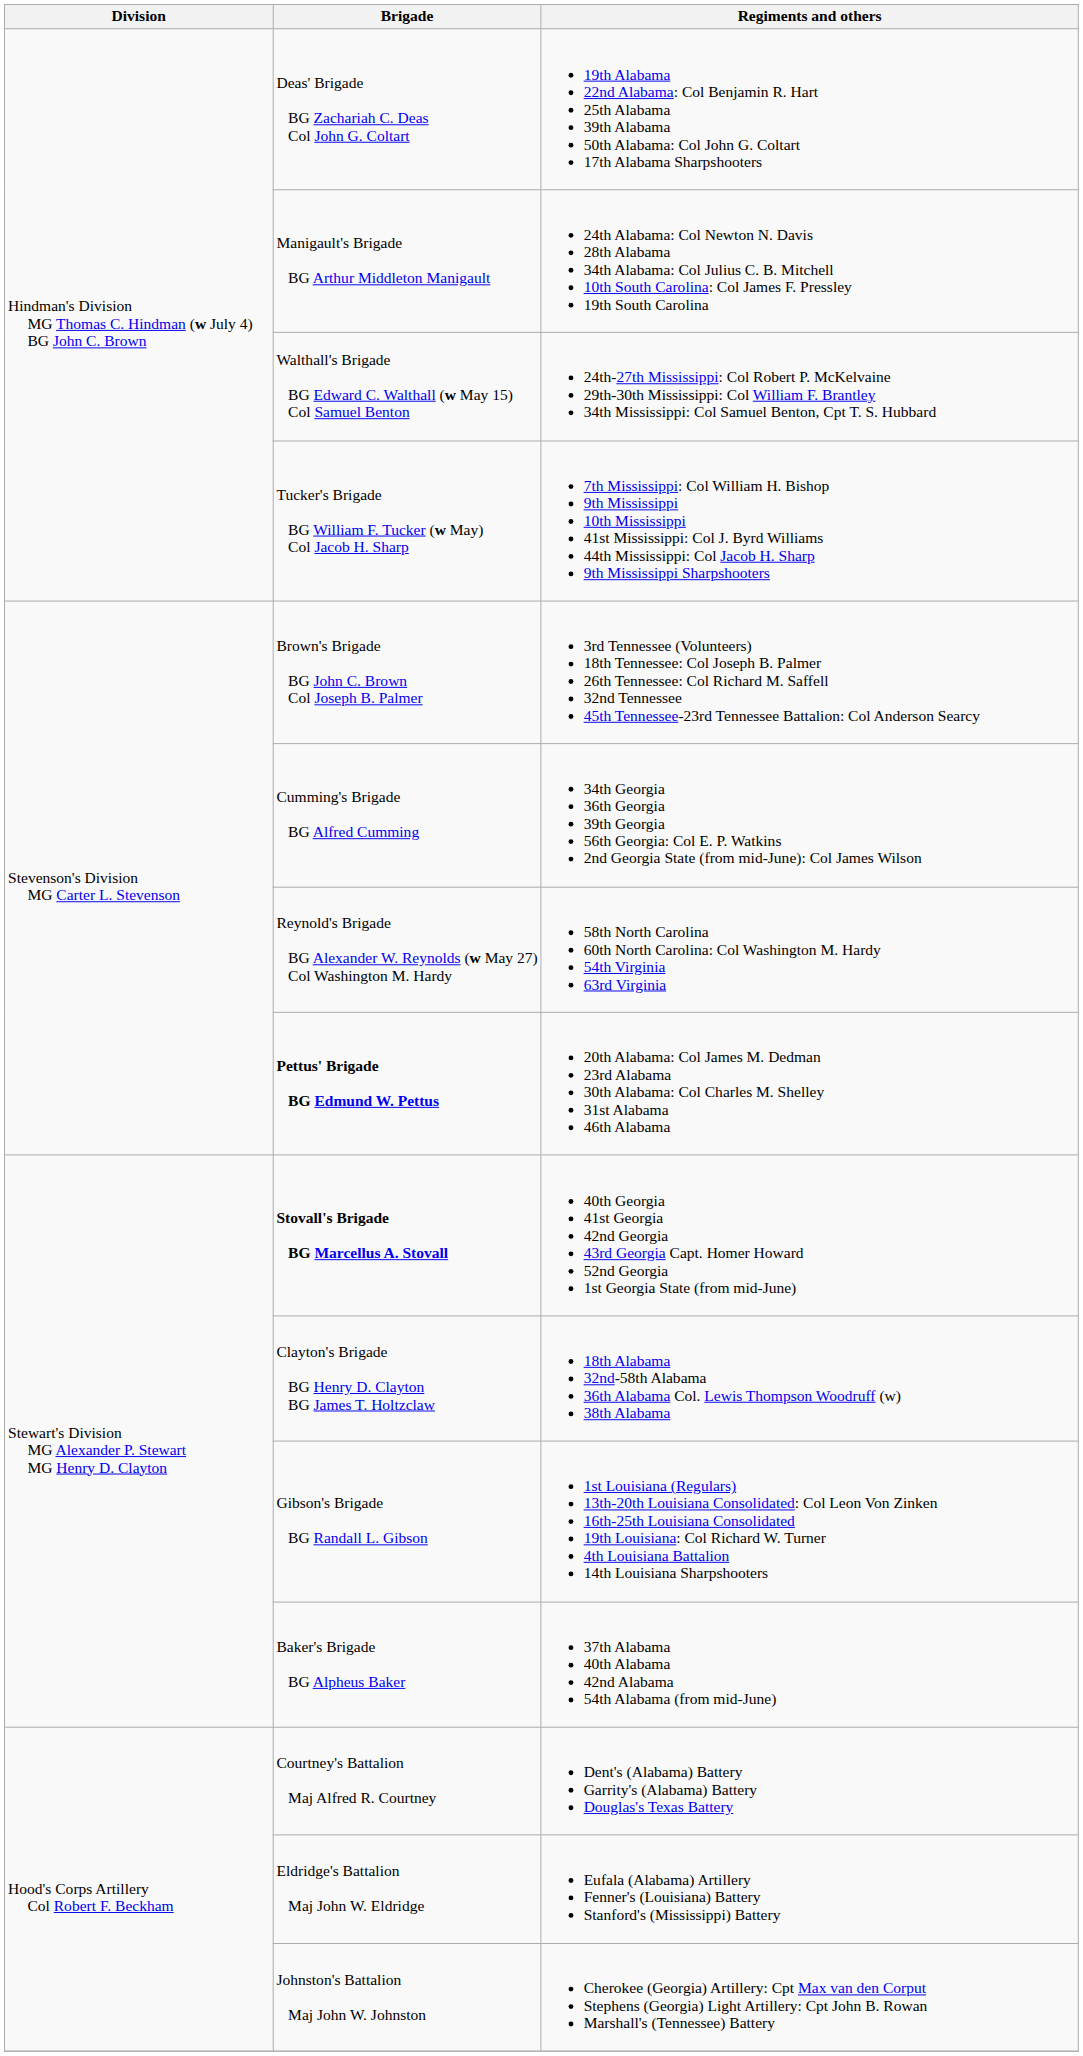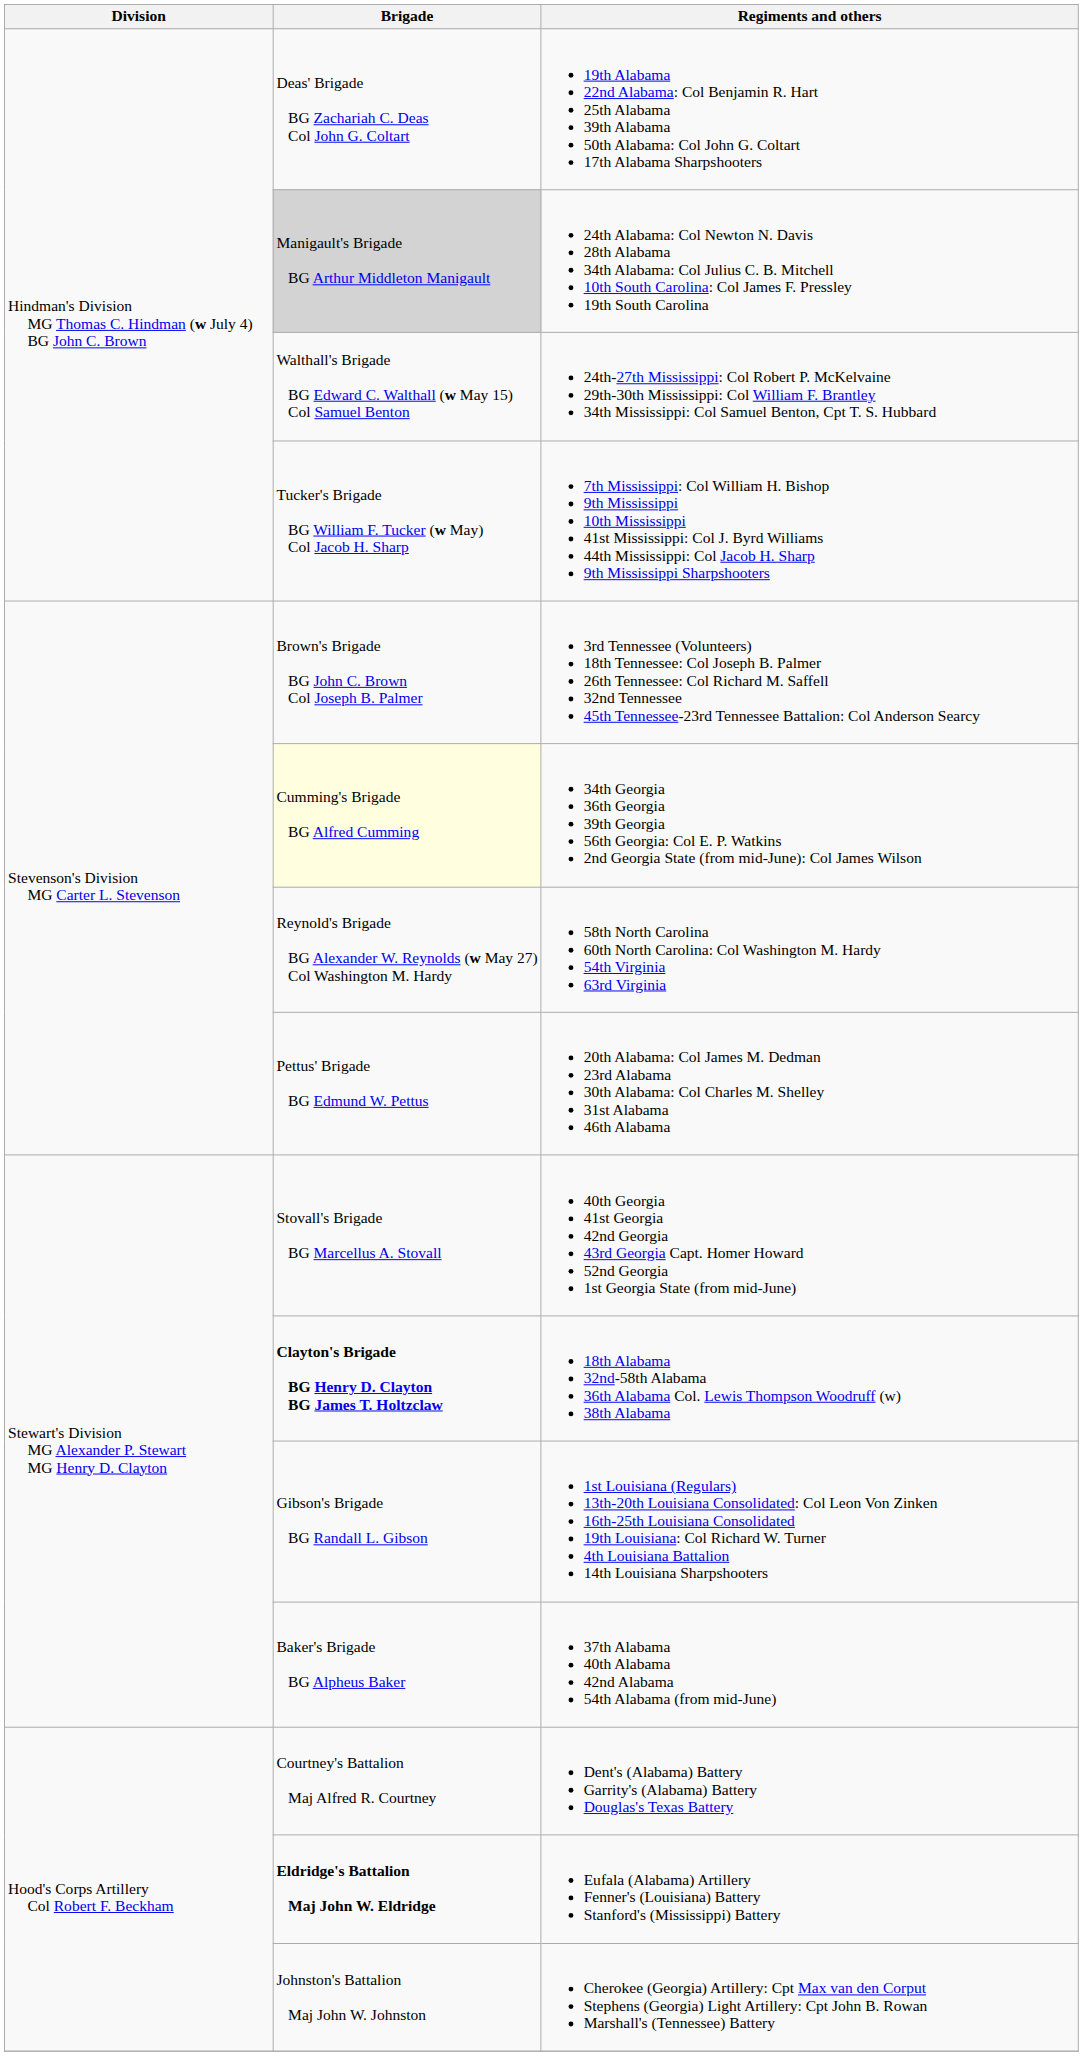(383, 261) no background -> (383, 261) lightgrey background
(348, 815) no background -> (348, 815) lightyellow background
(358, 1083) bold -> (353, 1083) normal
(362, 1235) bold -> (359, 1235) normal
(356, 1378) normal -> (360, 1378) bold
(350, 1889) normal -> (356, 1889) bold
